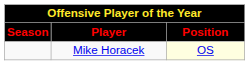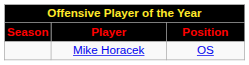(205, 50) lightyellow background -> (205, 50) no background
